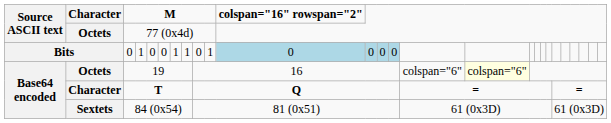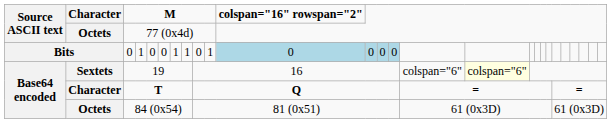(95, 71) Octets -> (95, 71) Sextets
(95, 109) Sextets -> (95, 109) Octets
